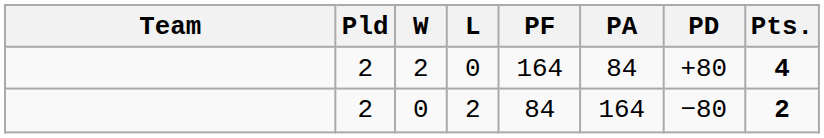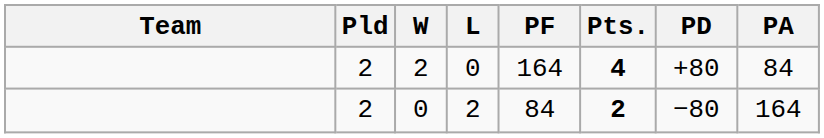columns swapped: (622, 26) <-> (782, 26)
